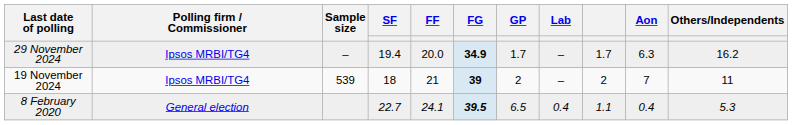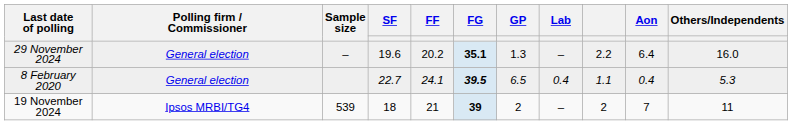(207, 54) Ipsos MRBI/TG4 -> (207, 54) General election
(390, 54) 19.4 -> (390, 54) 19.6
(432, 54) 20.0 -> (432, 54) 20.2
(475, 54) 34.9 -> (475, 54) 35.1
(518, 54) 1.7 -> (518, 54) 1.3
(604, 54) 1.7 -> (604, 54) 2.2
(646, 54) 6.3 -> (646, 54) 6.4
(727, 54) 16.2 -> (727, 54) 16.0
rows swapped: (48, 80) <-> (48, 107)
